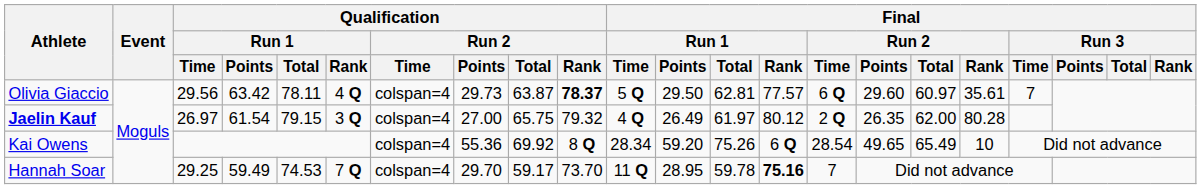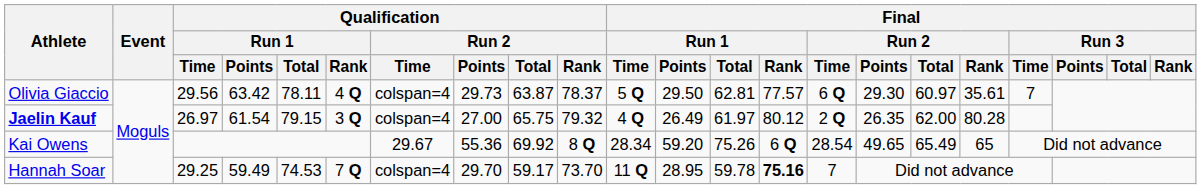(582, 93) bold -> (582, 93) normal
(884, 93) 29.60 -> (884, 93) 29.30
(413, 145) colspan=4 -> (413, 145) 29.67
(984, 145) 10 -> (984, 145) 65
